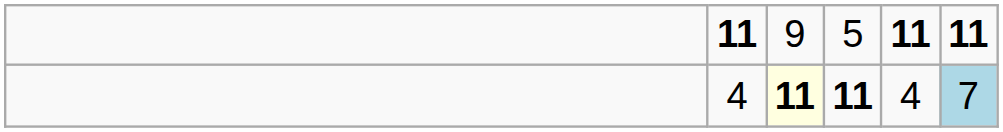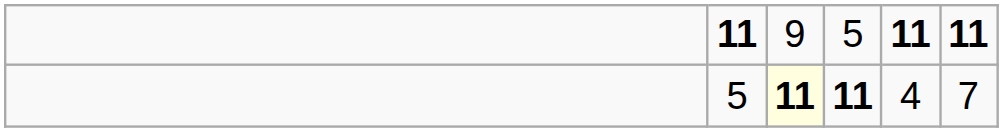(737, 95) 4 -> (737, 95) 5
(968, 95) lightblue background -> (968, 95) no background
